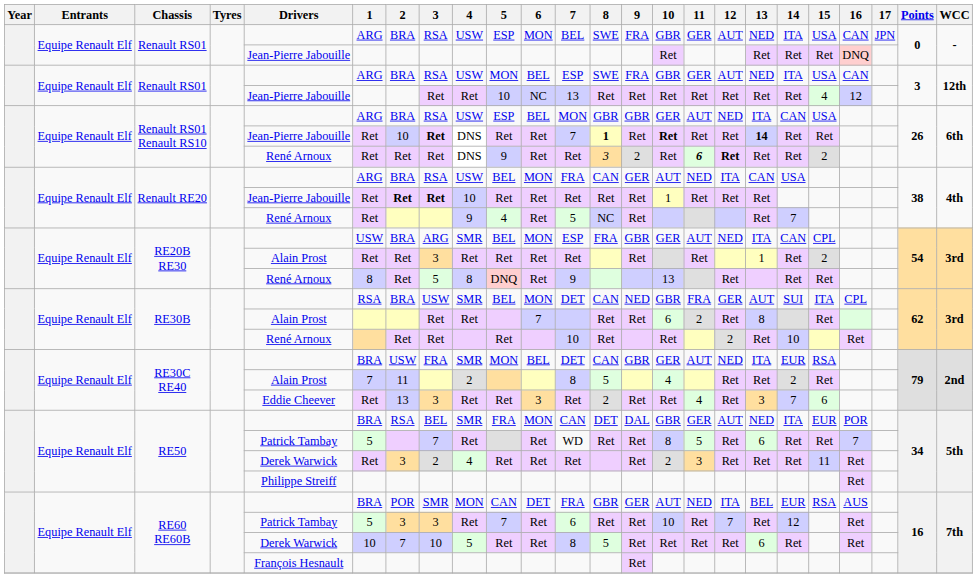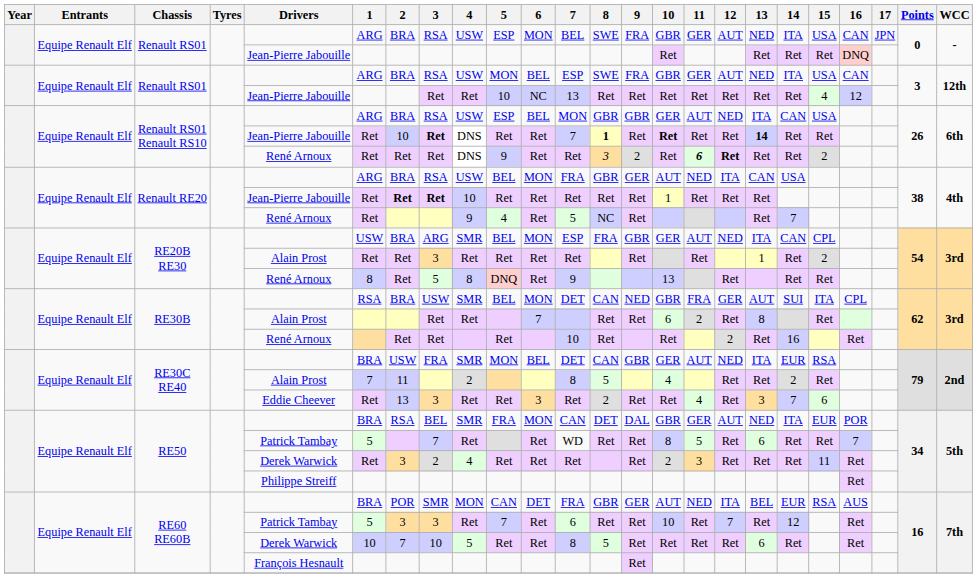(606, 177) CAN -> (606, 177) GBR
(793, 339) 10 -> (793, 339) 16
